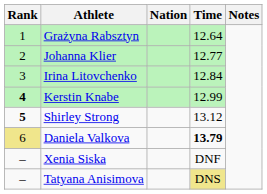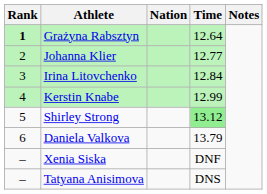(23, 35) normal -> (23, 35) bold
(23, 96) bold -> (23, 96) normal
(23, 117) bold -> (23, 117) normal
(208, 117) no background -> (208, 117) lightgreen background
(23, 138) khaki background -> (23, 138) no background
(208, 138) bold -> (208, 138) normal
(208, 179) khaki background -> (208, 179) no background
